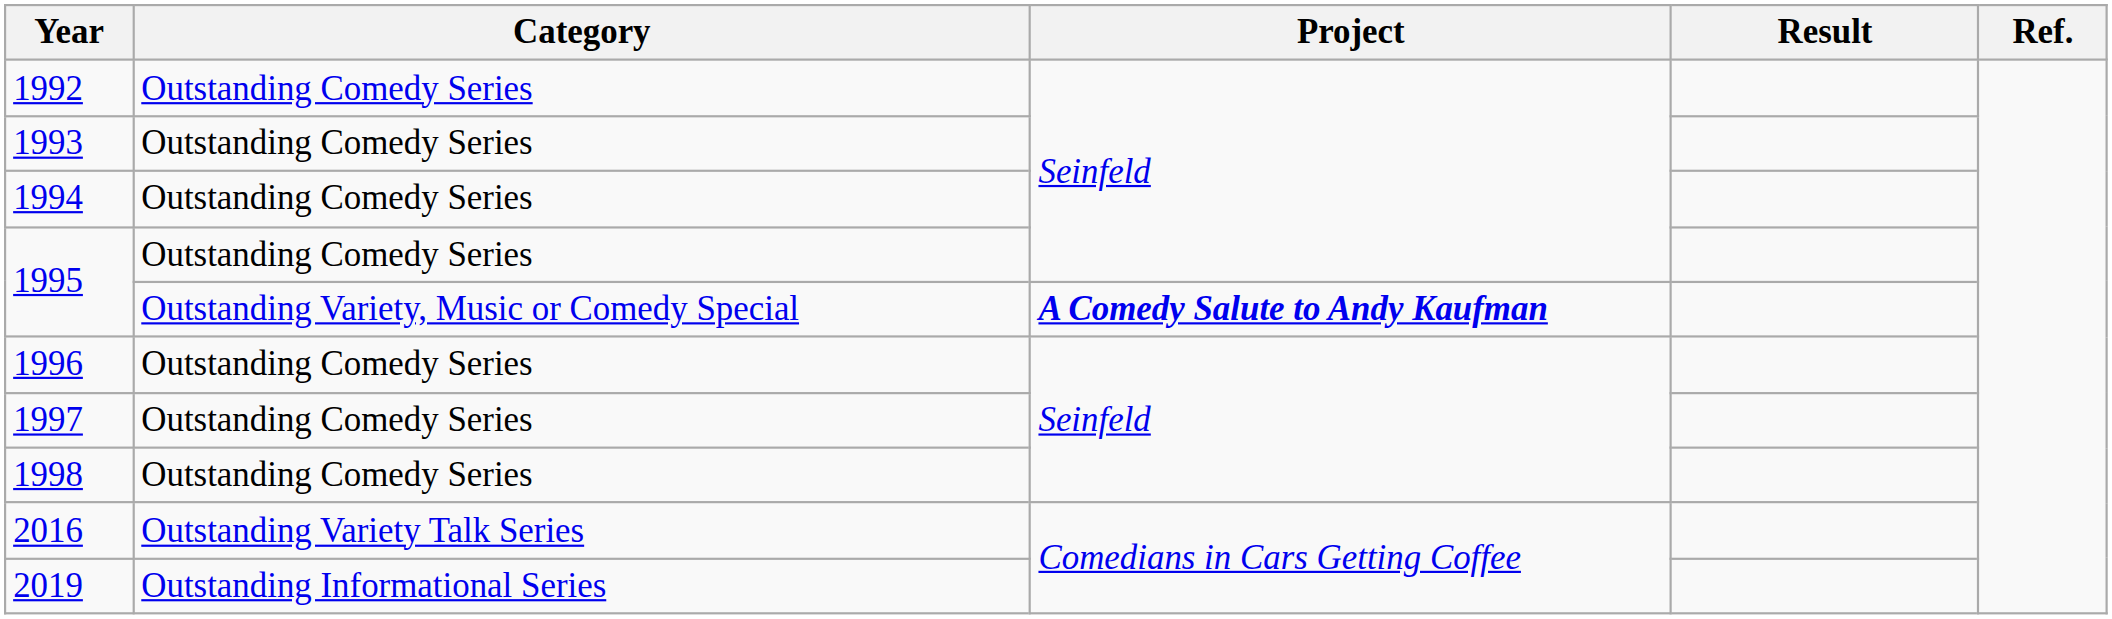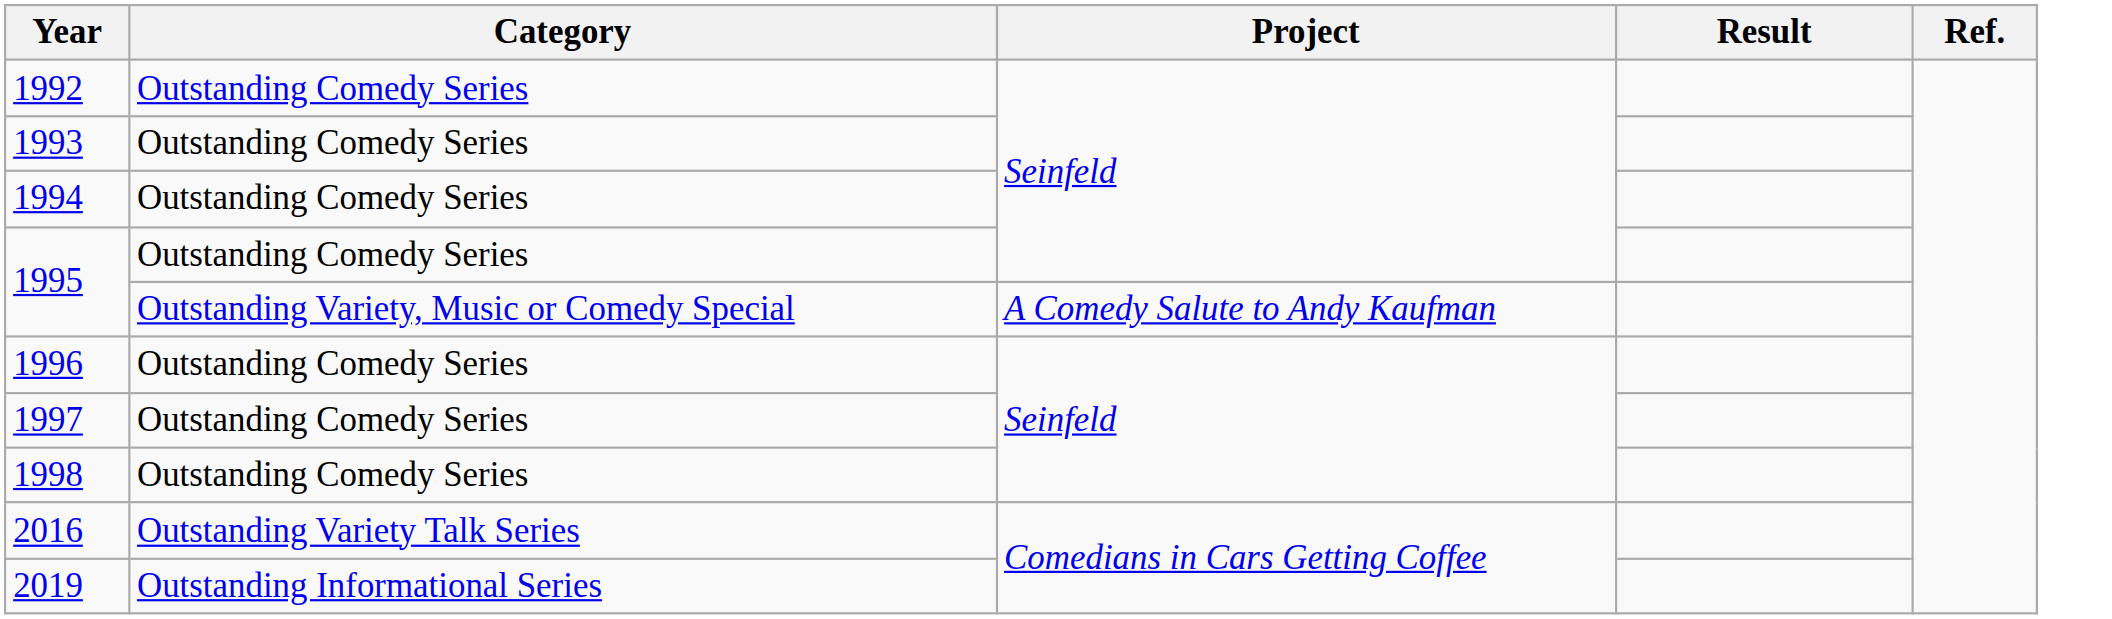(1293, 308) bold -> (1250, 308) normal
